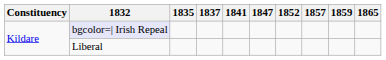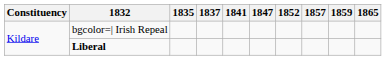(120, 30) lavender background -> (120, 30) no background
(87, 47) normal -> (89, 47) bold
